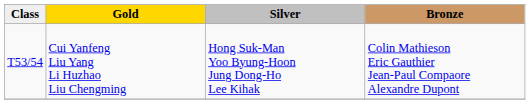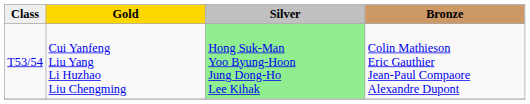(252, 68) no background -> (252, 68) lightgreen background
